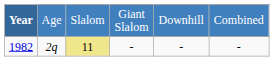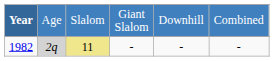(52, 46) no background -> (52, 46) lightgrey background
